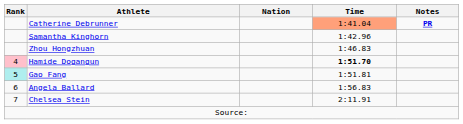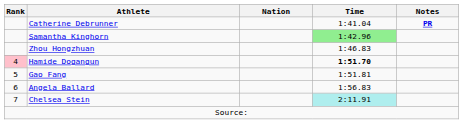(355, 23) lightsalmon background -> (355, 23) no background
(355, 36) no background -> (355, 36) lightgreen background
(16, 74) paleturquoise background -> (16, 74) no background
(355, 100) no background -> (355, 100) paleturquoise background
